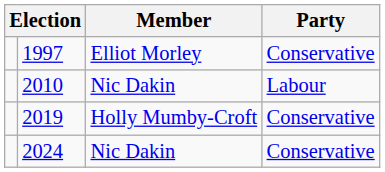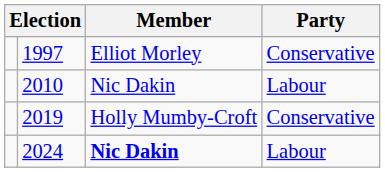(133, 150) normal -> (135, 150) bold
(321, 150) Conservative -> (296, 150) Labour
